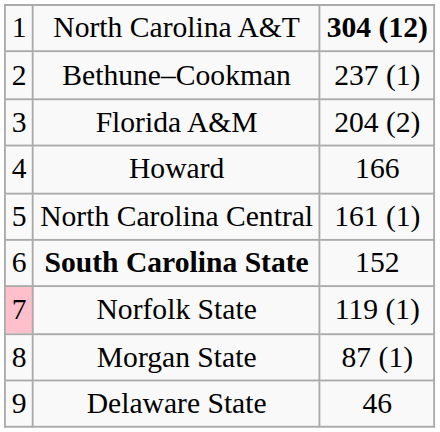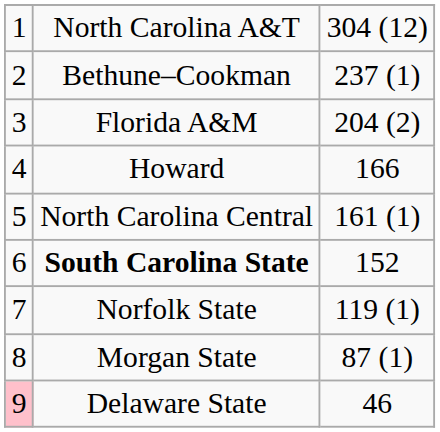(377, 27) bold -> (377, 27) normal
(19, 309) pink background -> (19, 309) no background
(19, 403) no background -> (19, 403) pink background
